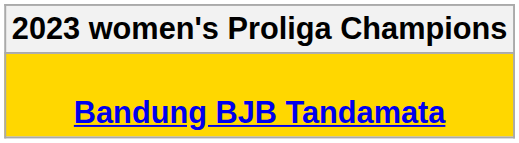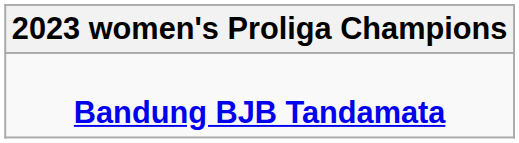(260, 112) gold background -> (260, 112) no background
